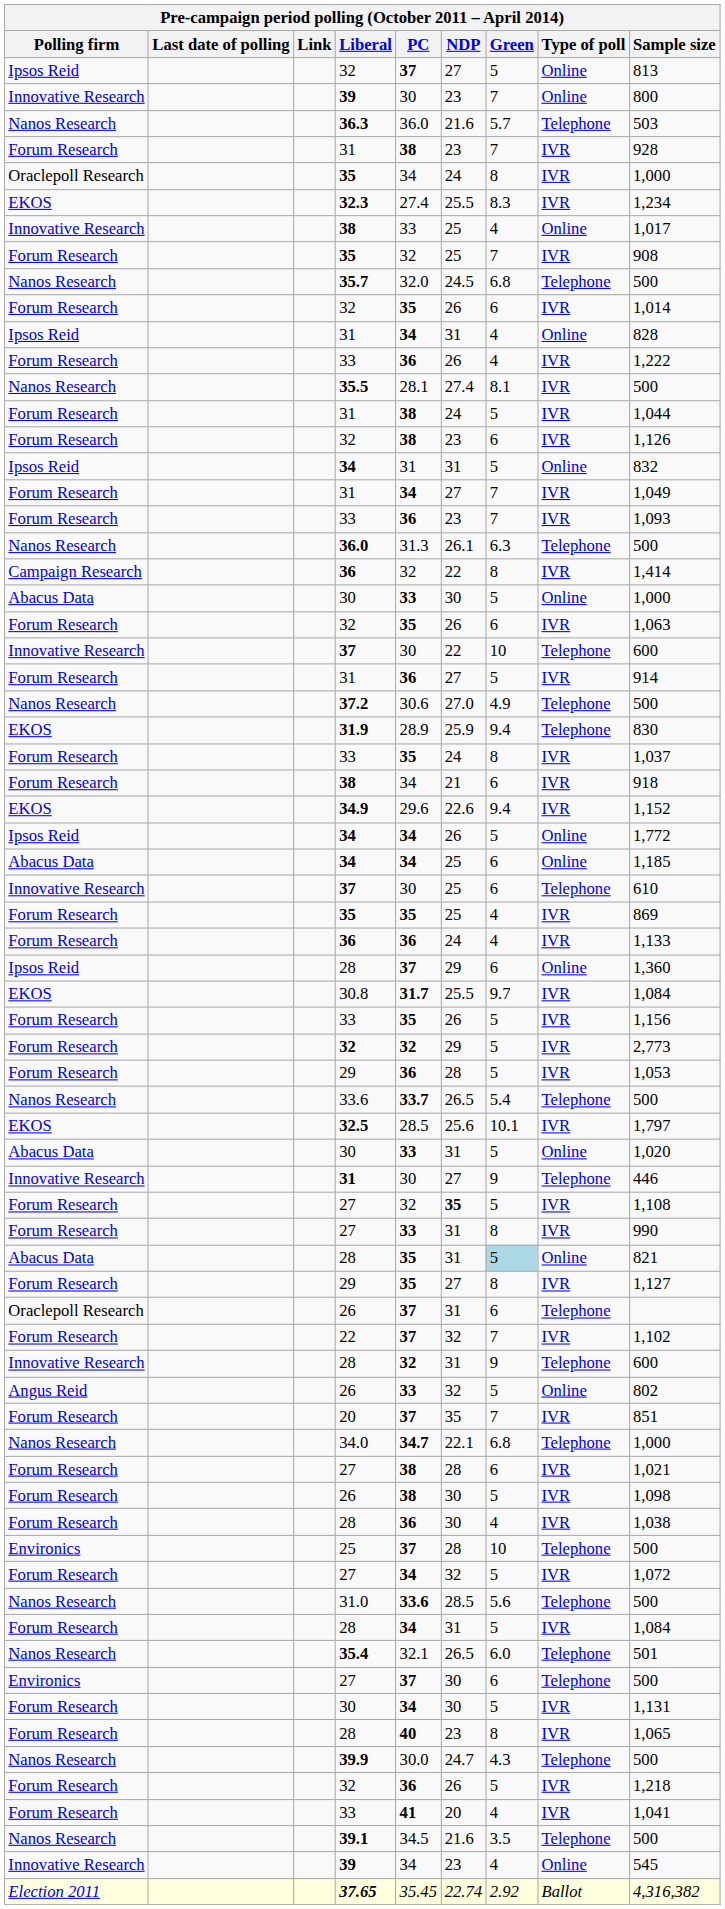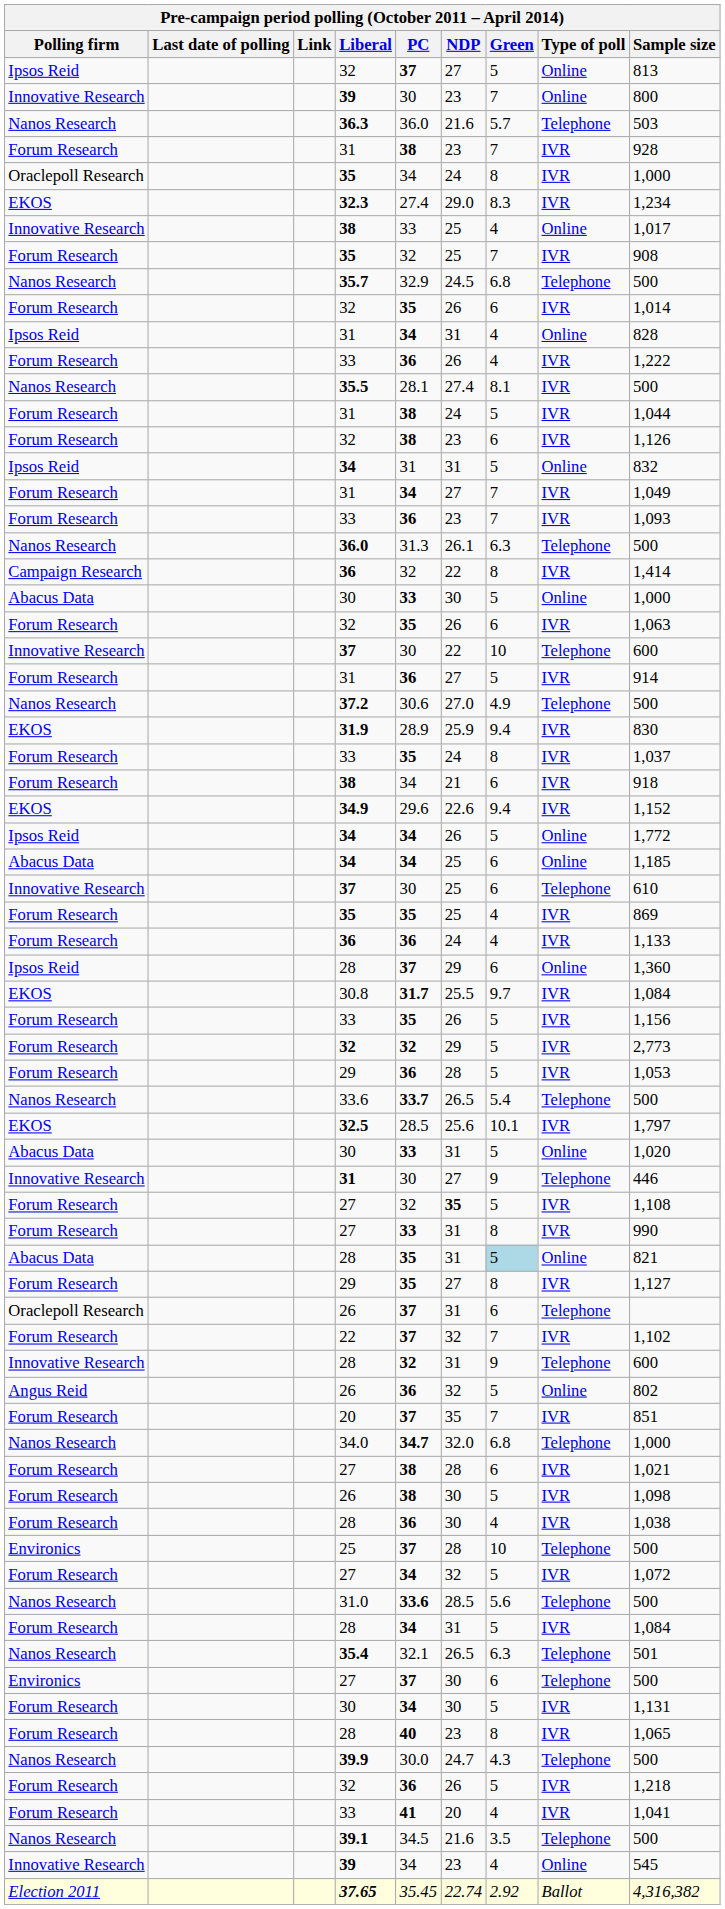(459, 202) 25.5 -> (459, 202) 29.0
(414, 281) 32.0 -> (414, 281) 32.9
(576, 730) Telephone -> (556, 730) IVR
(408, 1389) 33 -> (408, 1389) 36
(459, 1442) 22.1 -> (459, 1442) 32.0
(500, 1653) 6.0 -> (500, 1653) 6.3
